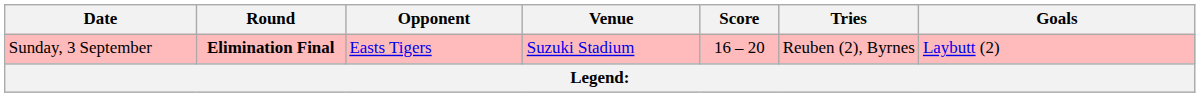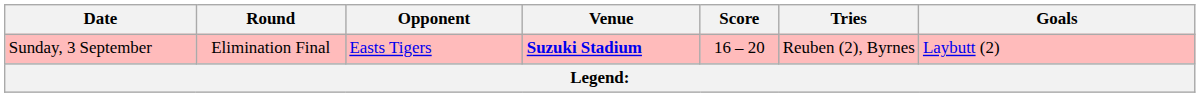(271, 48) bold -> (271, 48) normal
(581, 48) normal -> (584, 48) bold
